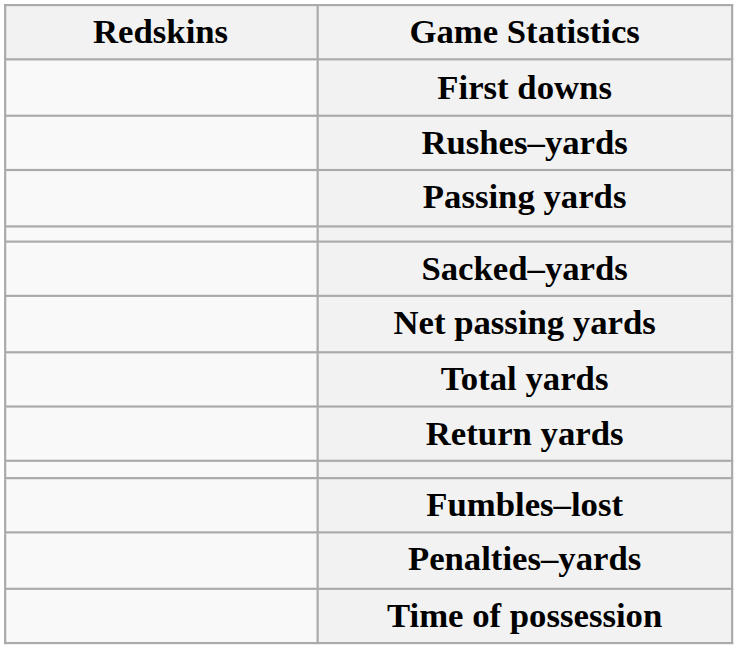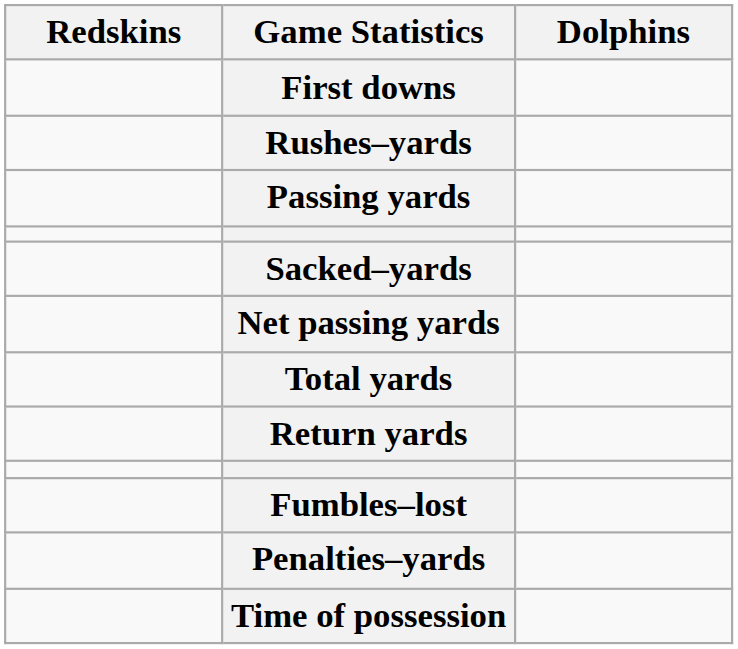+ column: (623, 32)
